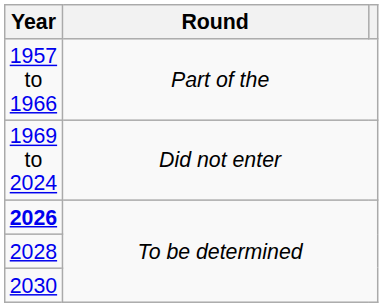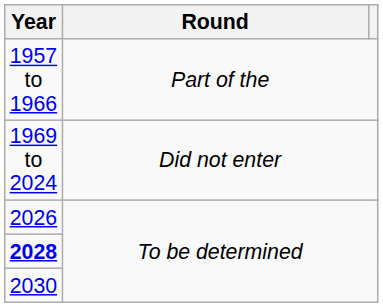(33, 218) bold -> (33, 218) normal
(33, 251) normal -> (33, 251) bold
